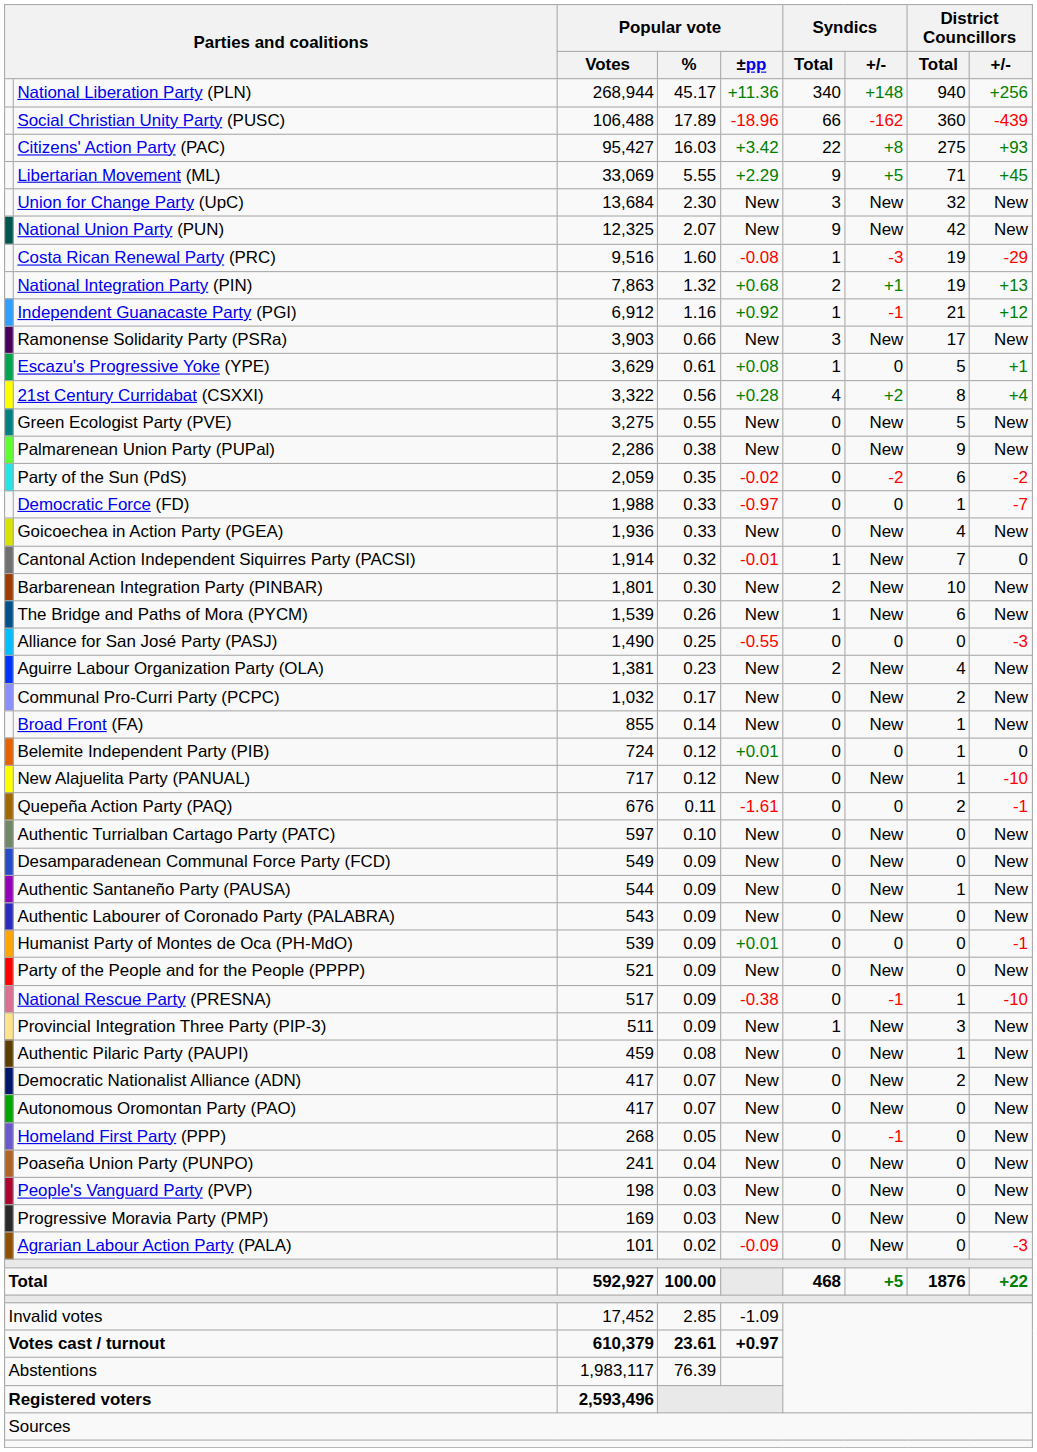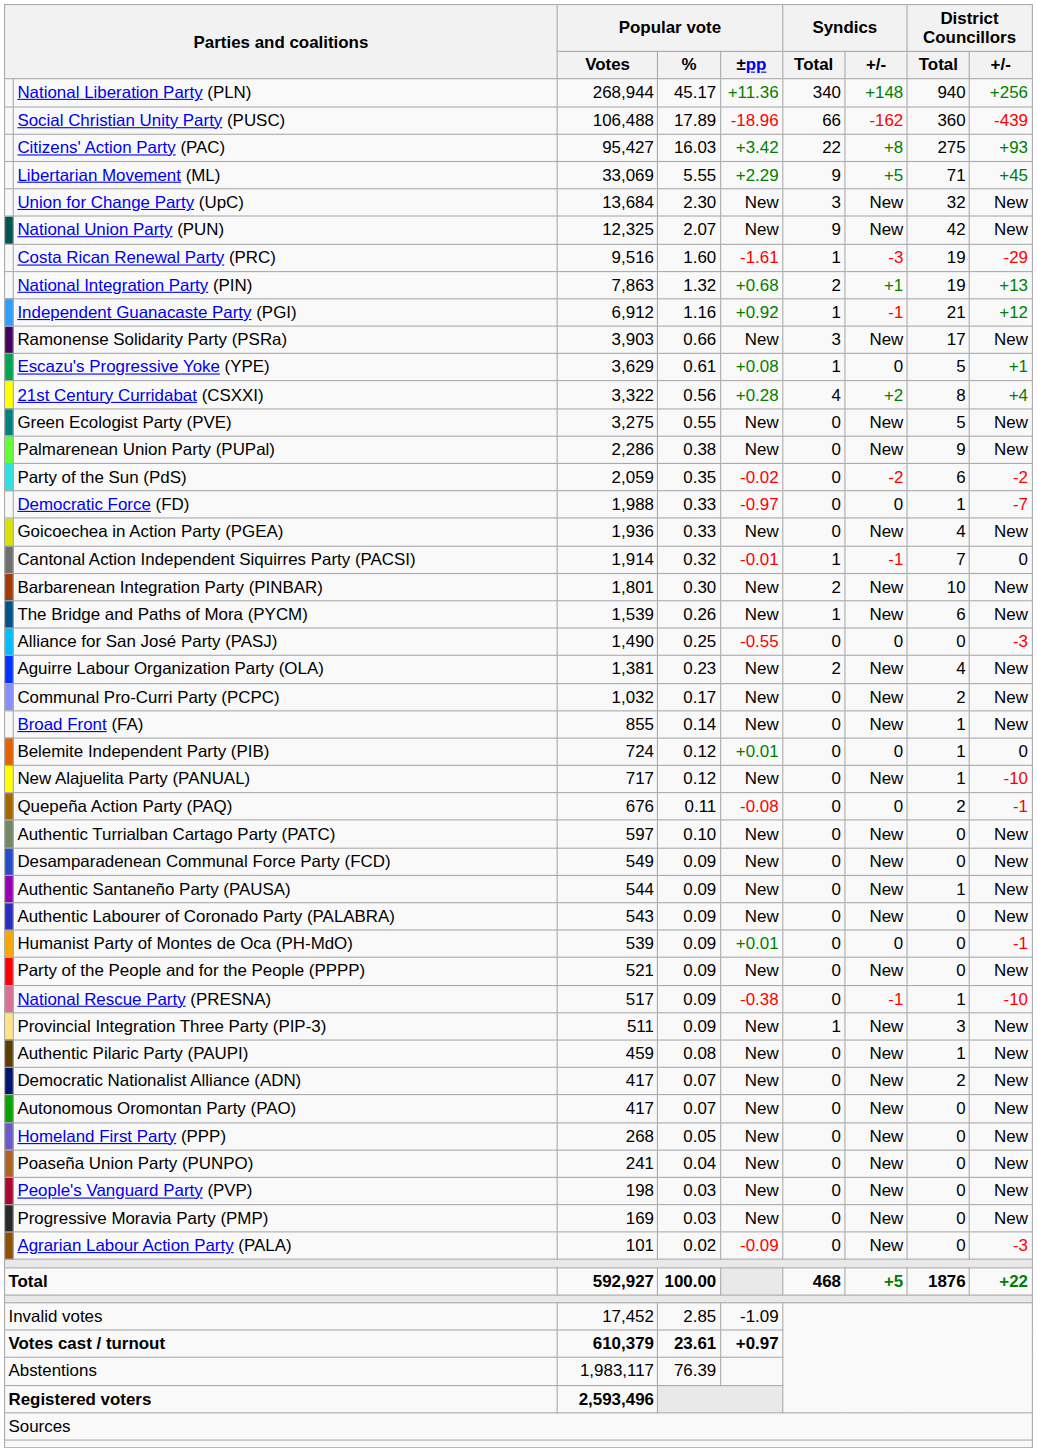(759, 256) -0.08 -> (759, 256) -1.61
(886, 558) New -> (896, 558) -1
(759, 806) -1.61 -> (759, 806) -0.08
(896, 1135) -1 -> (886, 1135) New
